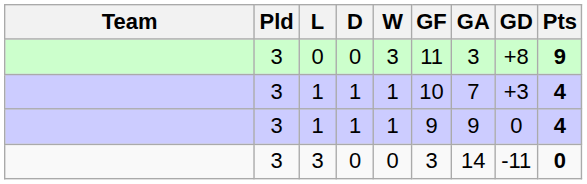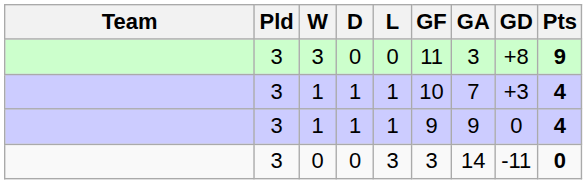columns swapped: (392, 21) <-> (317, 21)
